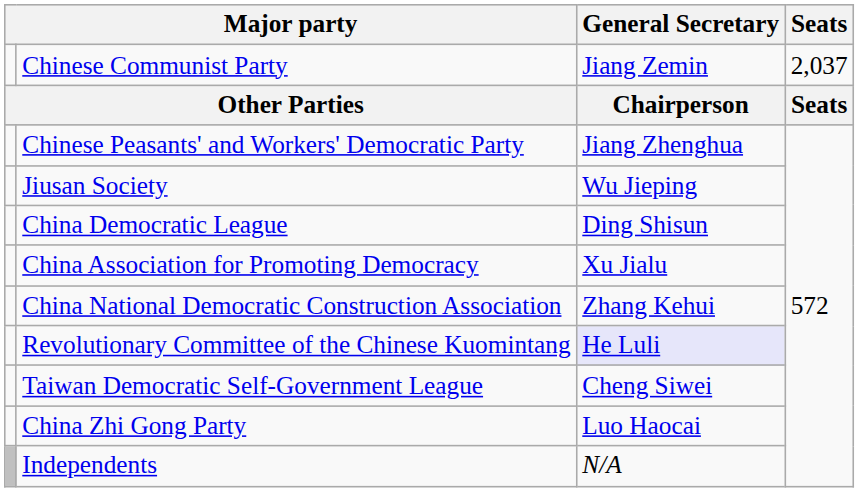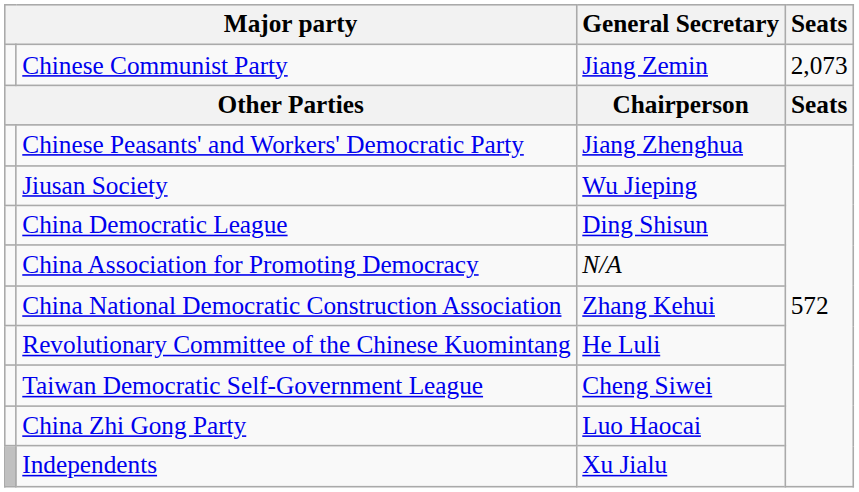(819, 64) 2,037 -> (819, 64) 2,073
(625, 265) Xu Jialu -> (602, 265) N/A
(621, 345) lavender background -> (621, 345) no background
(602, 465) N/A -> (625, 465) Xu Jialu
